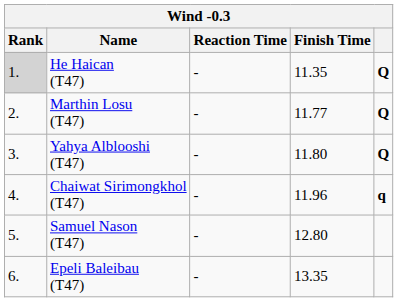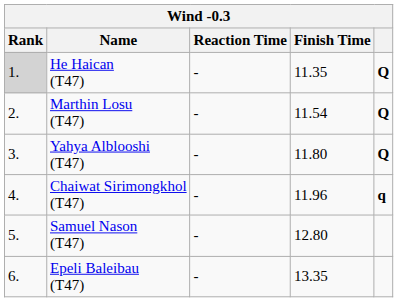(311, 113) 11.77 -> (311, 113) 11.54
